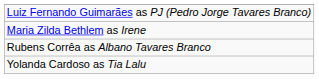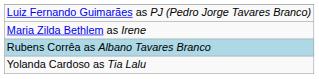(109, 47) no background -> (109, 47) lightblue background
